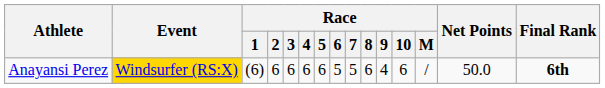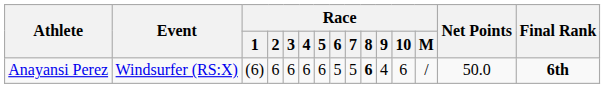(177, 70) gold background -> (177, 70) no background
(368, 70) normal -> (368, 70) bold
